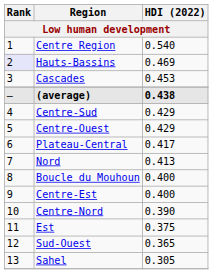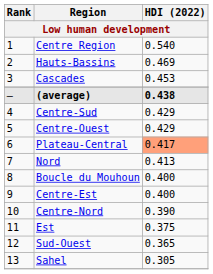(10, 62) lavender background -> (10, 62) no background
(160, 145) no background -> (160, 145) lightsalmon background
